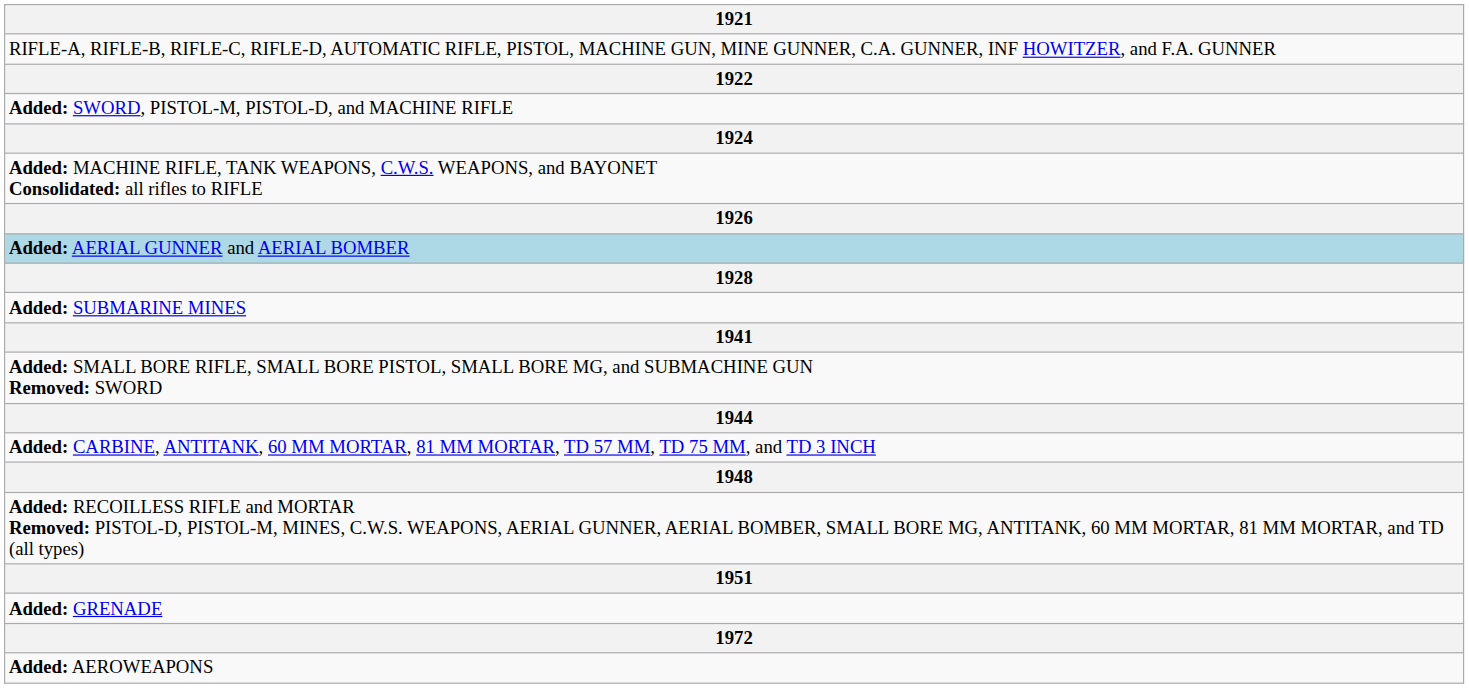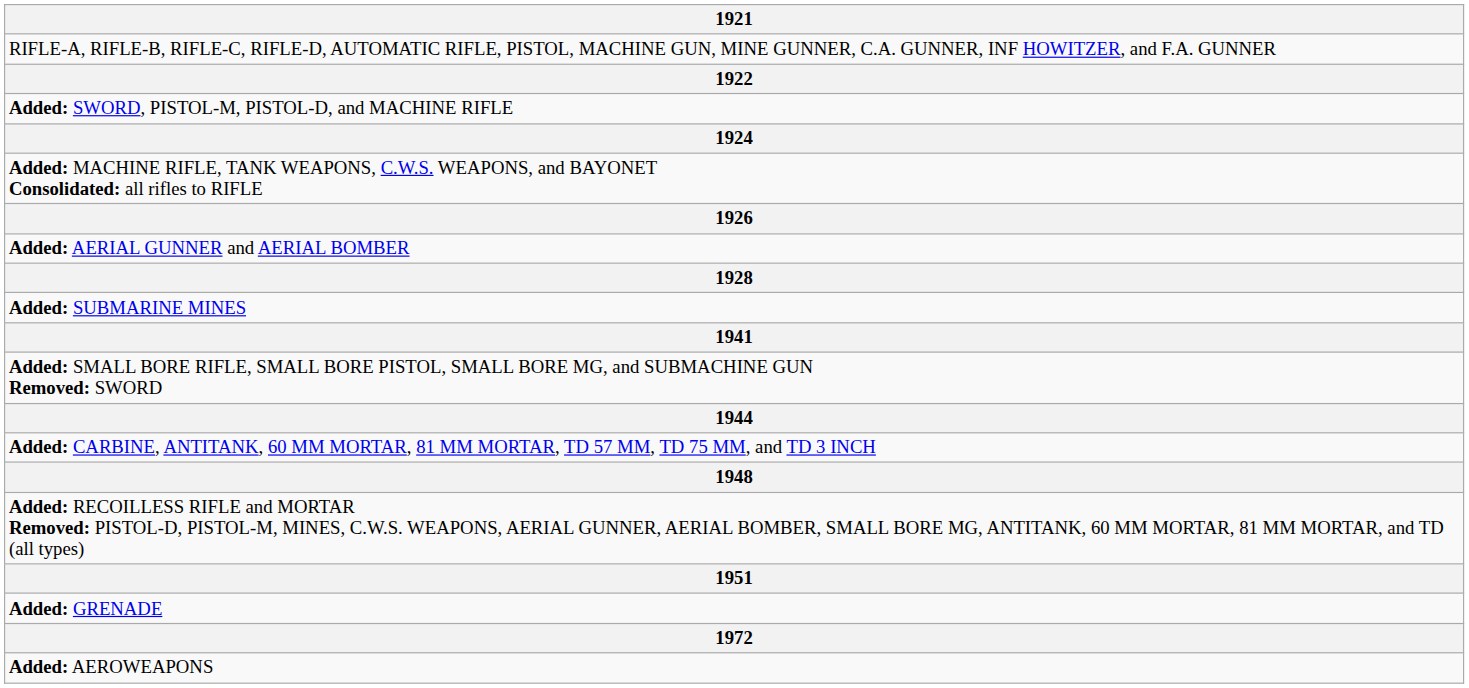(209, 248) lightblue background -> (209, 248) no background
